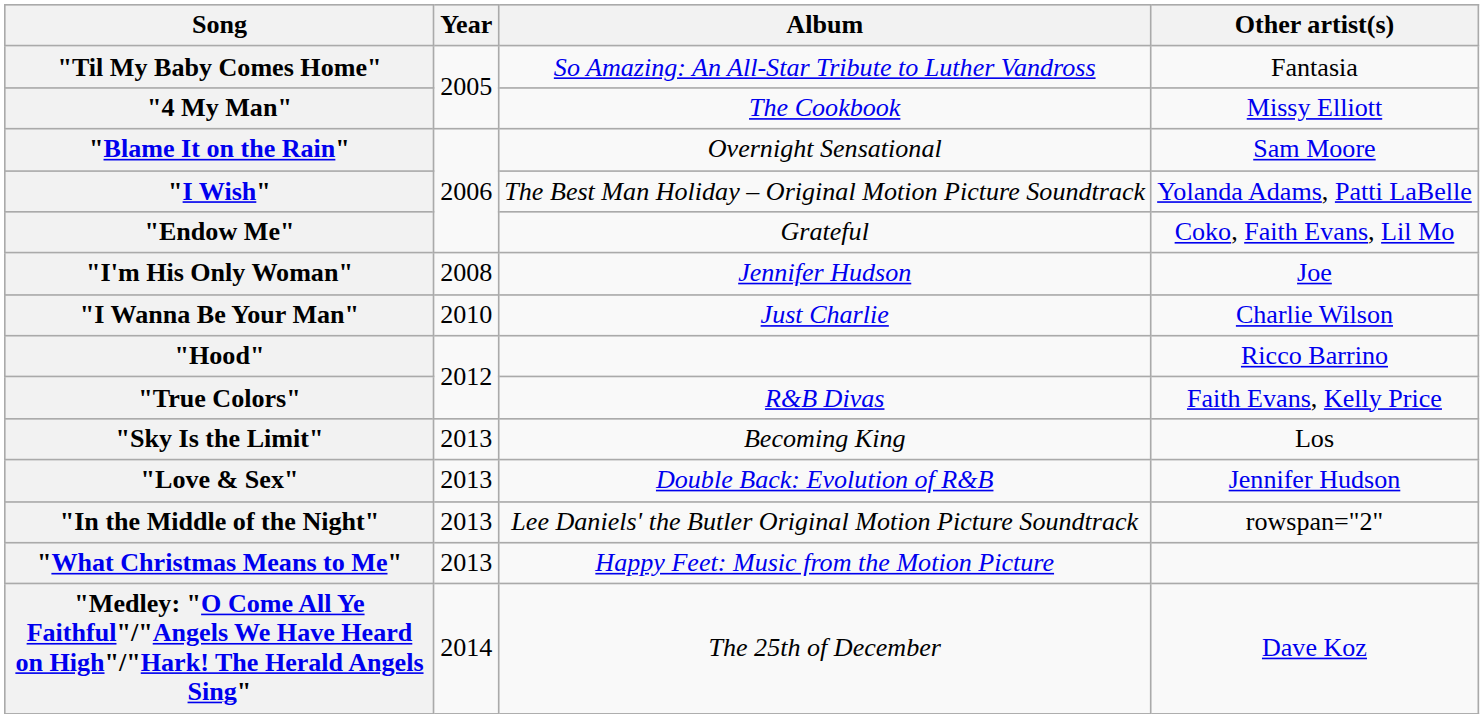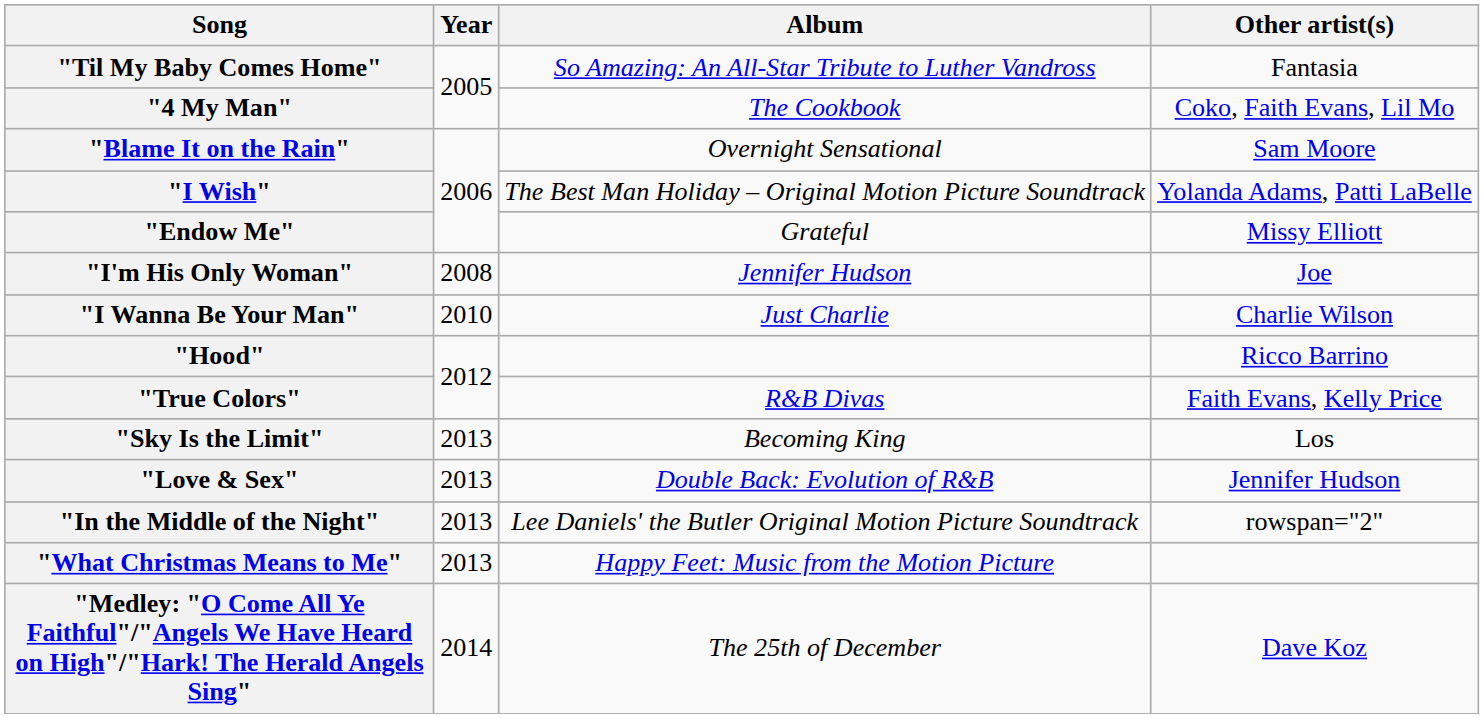(1314, 107) Missy Elliott -> (1314, 107) Coko, Faith Evans, Lil Mo
(1314, 231) Coko, Faith Evans, Lil Mo -> (1314, 231) Missy Elliott
